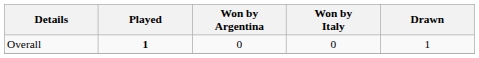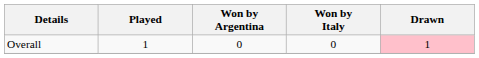(145, 44) bold -> (145, 44) normal
(427, 44) no background -> (427, 44) pink background
